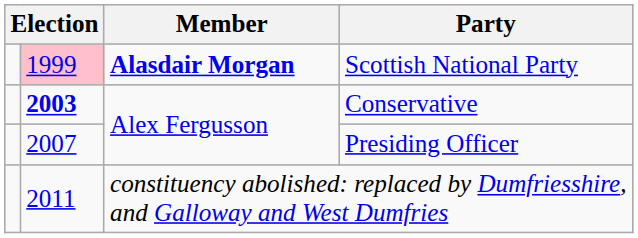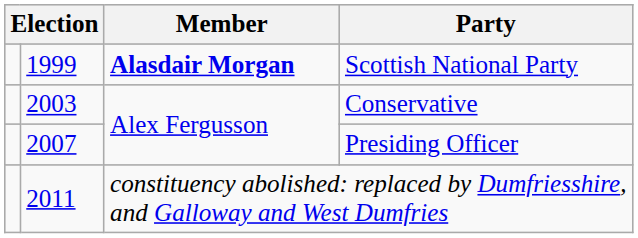(51, 64) pink background -> (51, 64) no background
(51, 104) bold -> (51, 104) normal
